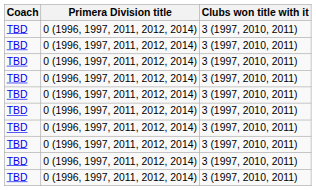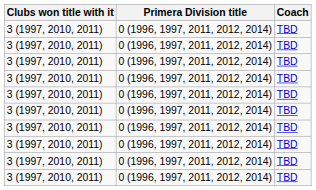columns swapped: (23, 12) <-> (255, 12)
